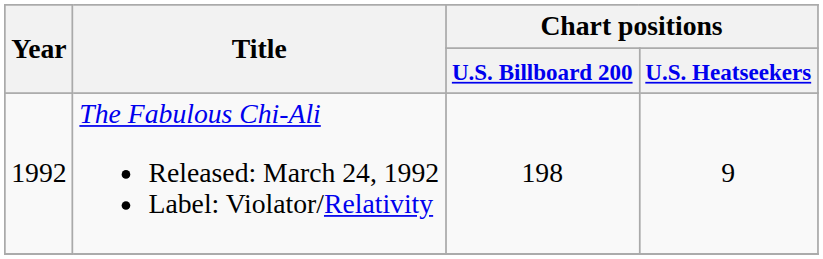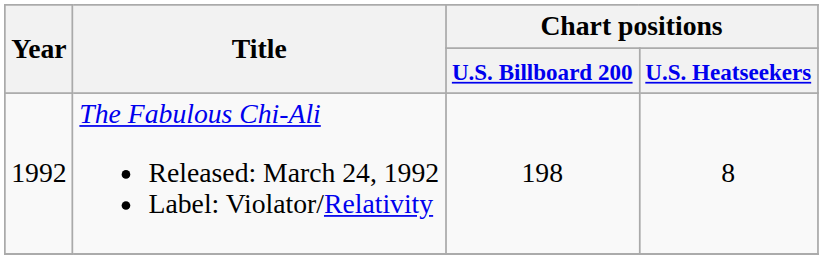(728, 173) 9 -> (728, 173) 8
